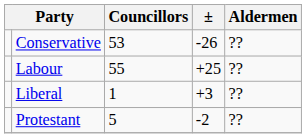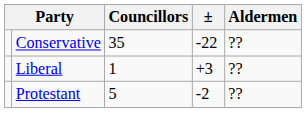(116, 42) 53 -> (116, 42) 35
(207, 42) -26 -> (207, 42) -22
- row: (39, 68)
